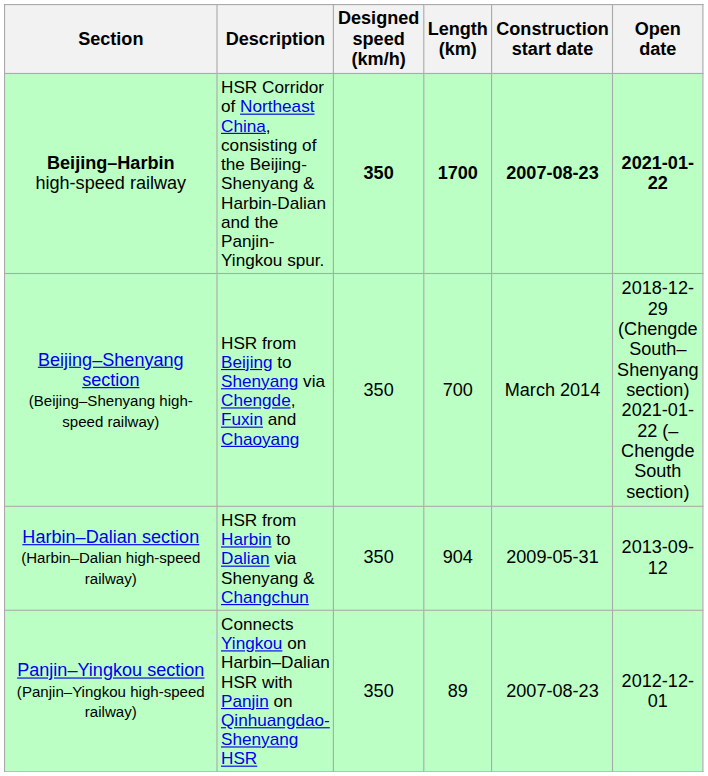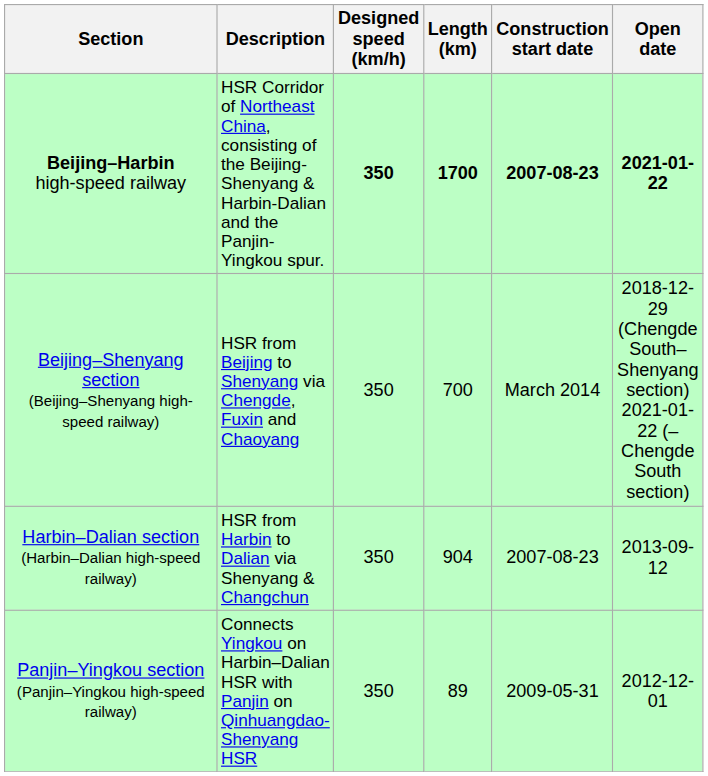(552, 558) 2009-05-31 -> (552, 558) 2007-08-23
(552, 690) 2007-08-23 -> (552, 690) 2009-05-31
